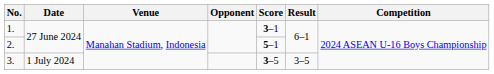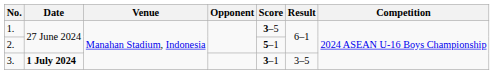(271, 28) 3–1 -> (271, 28) 3–5
(50, 61) normal -> (51, 61) bold
(271, 61) 3–5 -> (271, 61) 3–1
